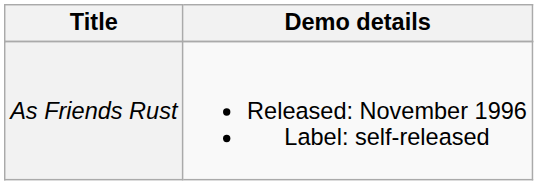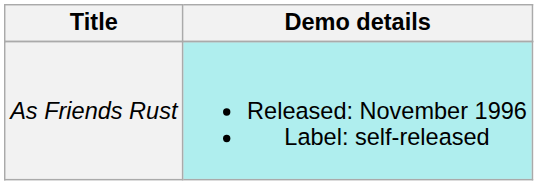(358, 124) no background -> (358, 124) paleturquoise background
